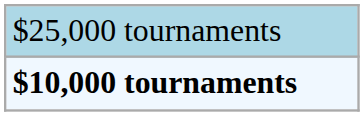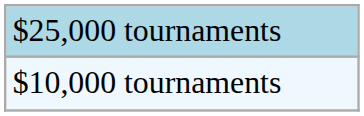(155, 82) bold -> (147, 82) normal
